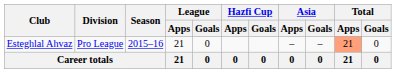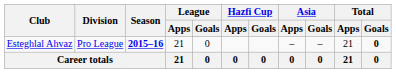(146, 44) normal -> (146, 44) bold
(348, 44) lightsalmon background -> (348, 44) no background
(376, 44) normal -> (376, 44) bold
